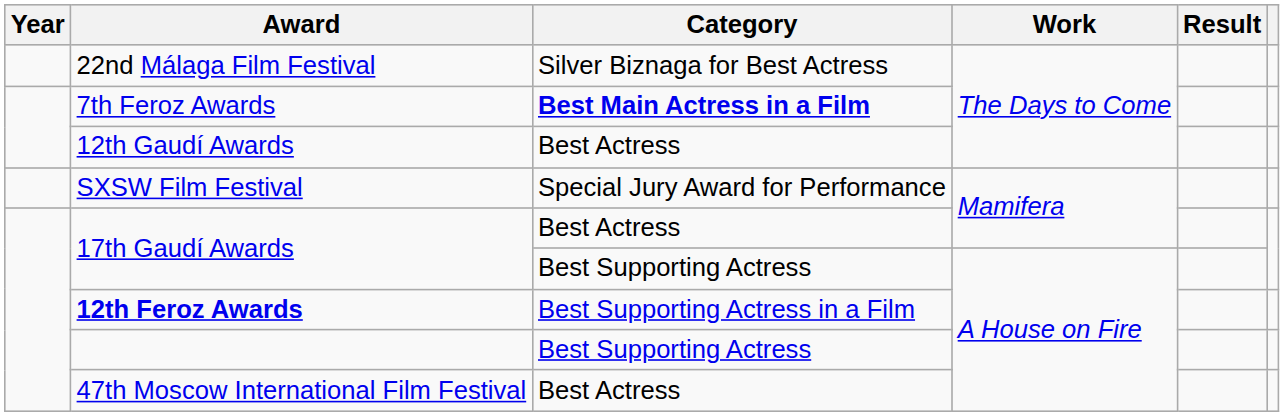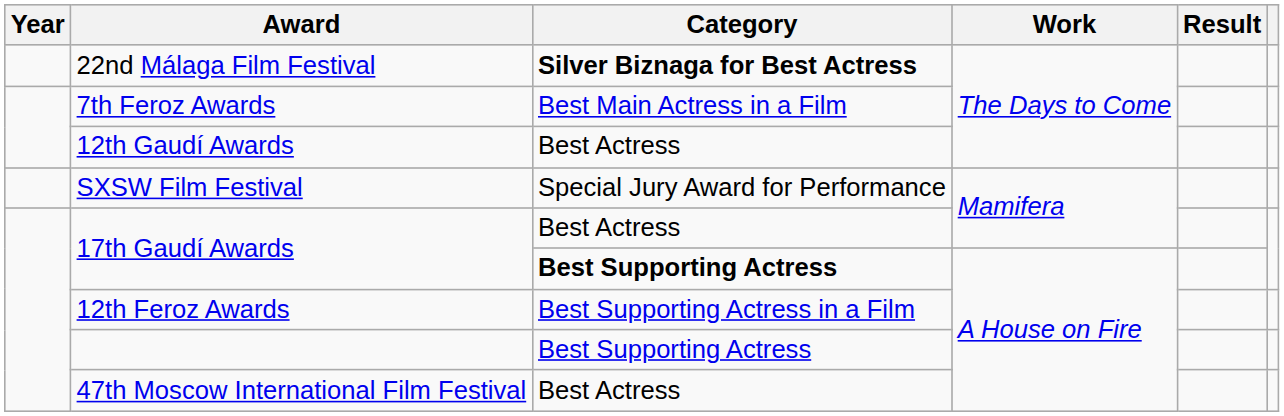(713, 65) normal -> (727, 65) bold
(704, 106) bold -> (692, 106) normal
(675, 268) normal -> (688, 268) bold
(190, 308) bold -> (183, 308) normal
